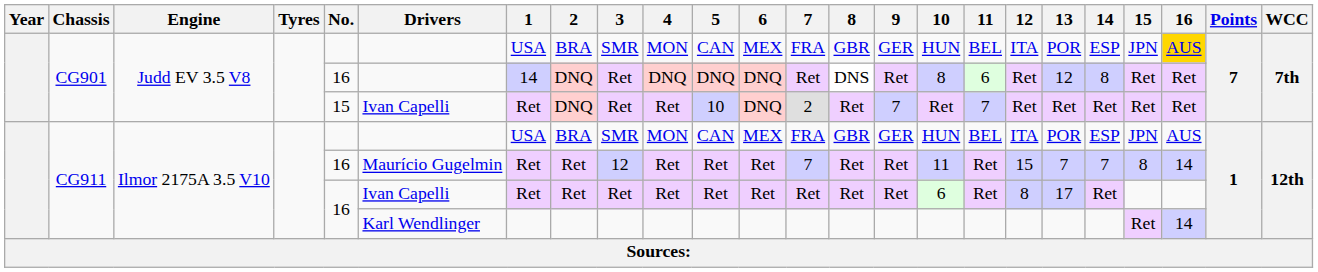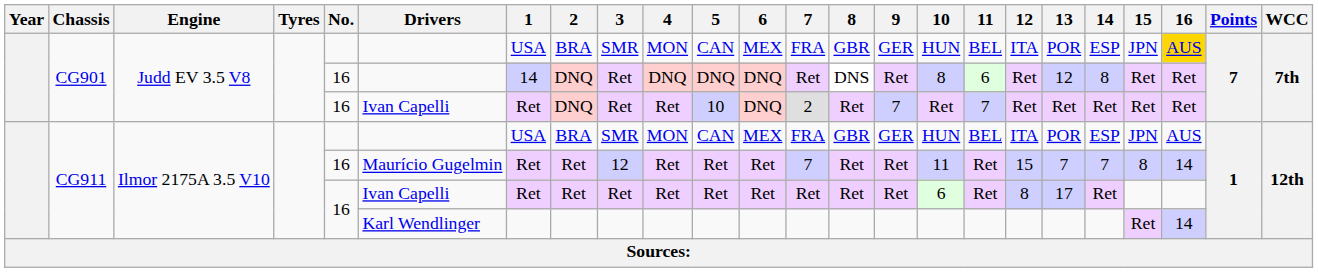(341, 106) 15 -> (341, 106) 16
